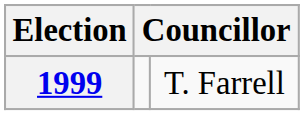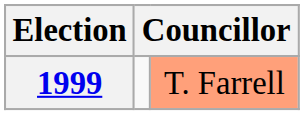(224, 82) no background -> (224, 82) lightsalmon background
